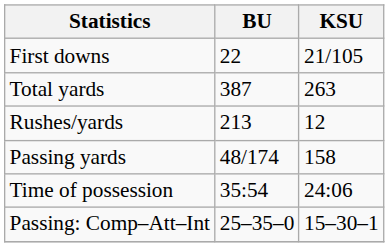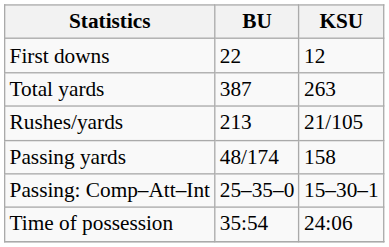(334, 55) 21/105 -> (315, 55) 12
(315, 122) 12 -> (334, 122) 21/105
rows swapped: (110, 224) <-> (91, 190)
